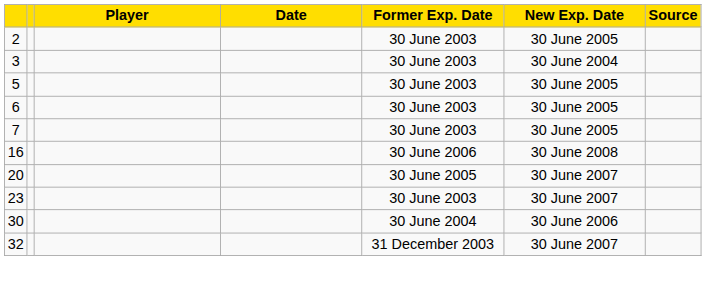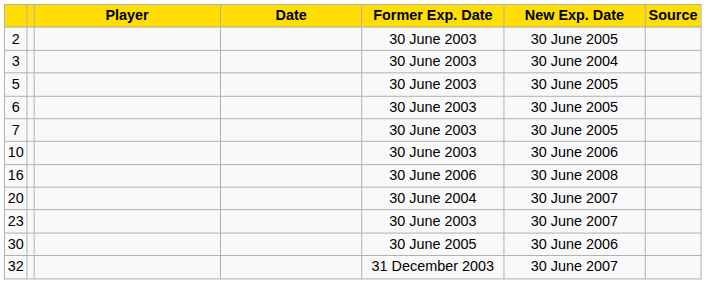+ row: (16, 152)
(433, 175) 30 June 2005 -> (433, 198) 30 June 2004
(433, 221) 30 June 2004 -> (433, 244) 30 June 2005
